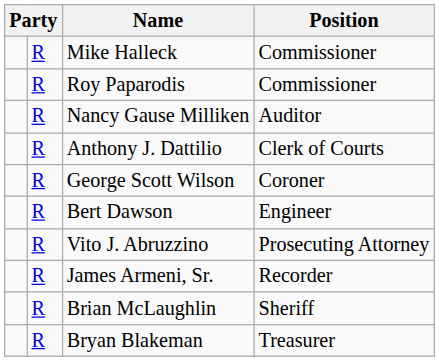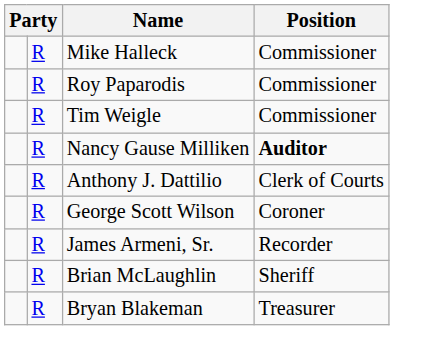+ row: (114, 116)
(290, 116) normal -> (293, 148) bold
- row: (120, 212)
- row: (137, 244)
